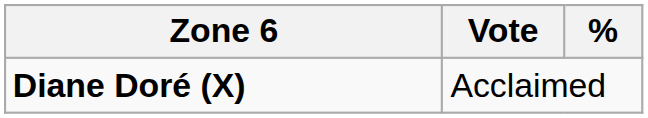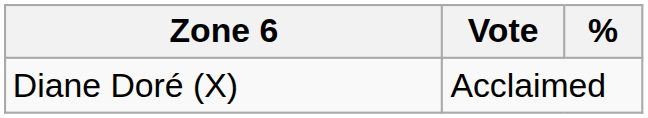(129, 84) bold -> (125, 84) normal
